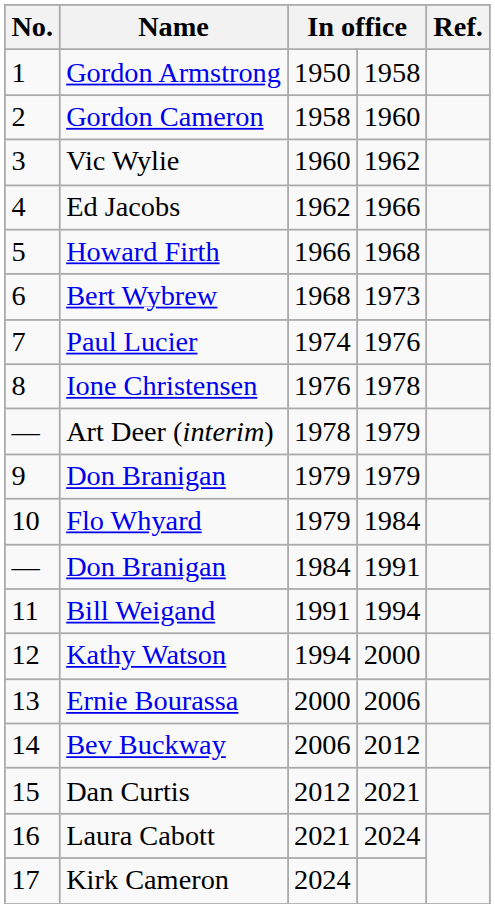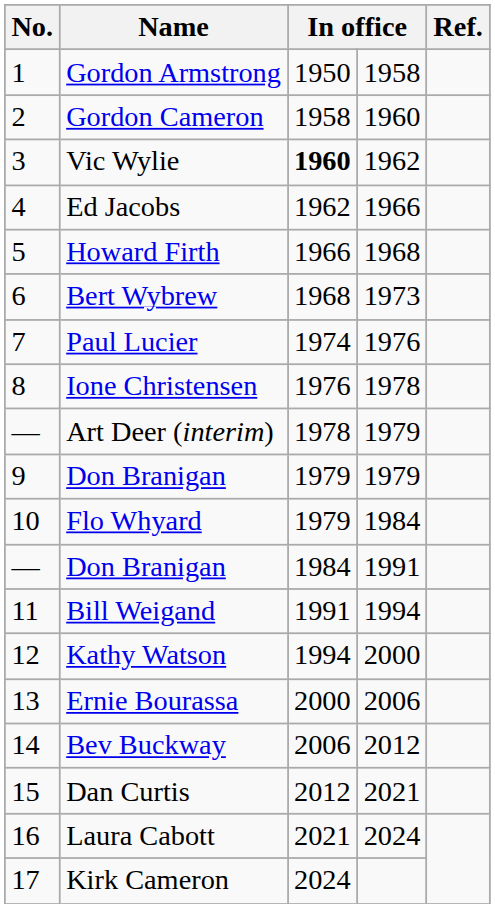(322, 161) normal -> (322, 161) bold
